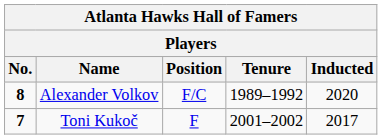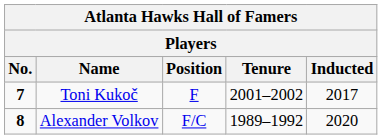rows swapped: (99, 120) <-> (99, 95)
